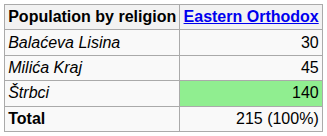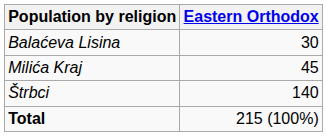(305, 93) lightgreen background -> (305, 93) no background
